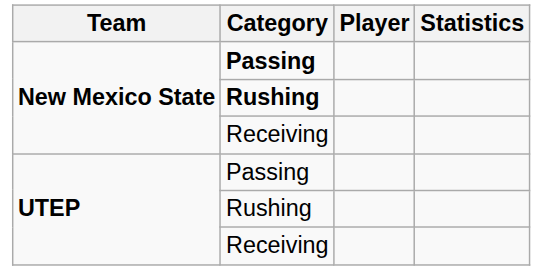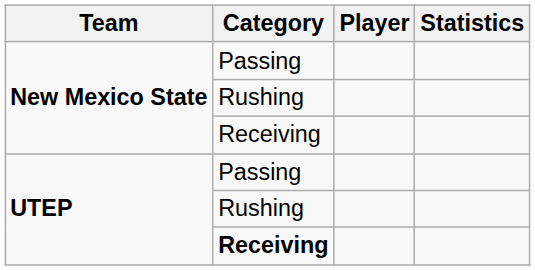(271, 60) bold -> (260, 60) normal
(273, 97) bold -> (261, 97) normal
(277, 245) normal -> (273, 245) bold
